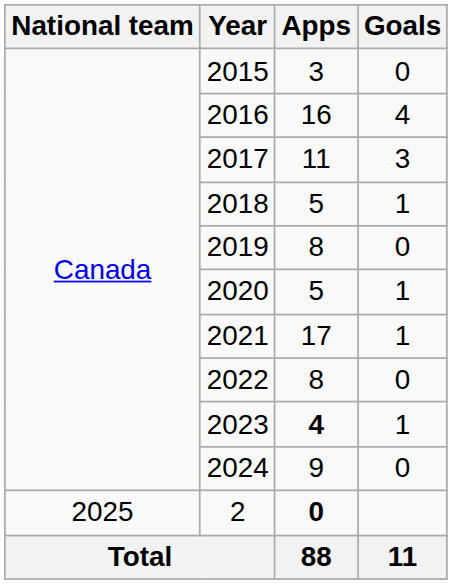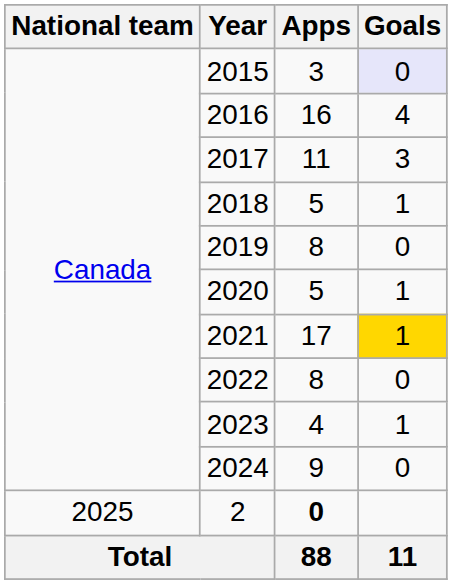(403, 70) no background -> (403, 70) lavender background
(403, 335) no background -> (403, 335) gold background
(316, 423) bold -> (316, 423) normal
